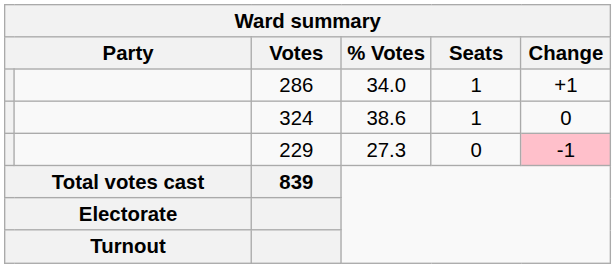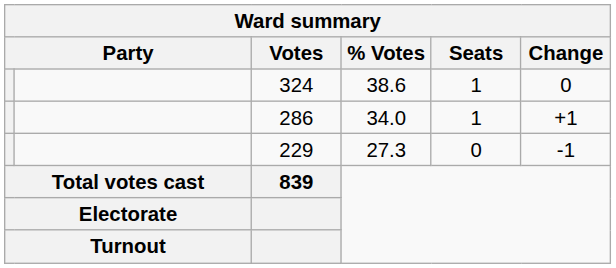rows swapped: (296, 118) <-> (296, 85)
(566, 150) pink background -> (566, 150) no background
